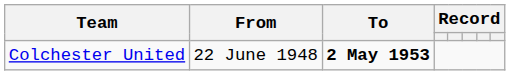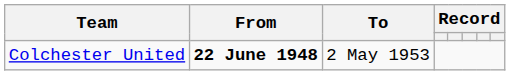(256, 55) normal -> (256, 55) bold
(378, 55) bold -> (378, 55) normal
